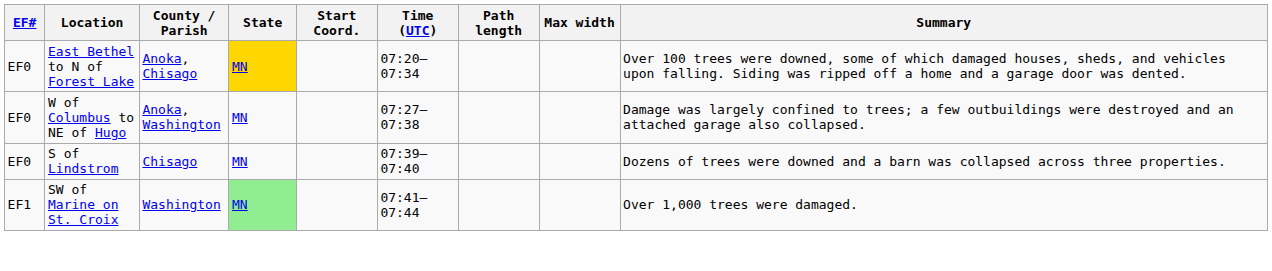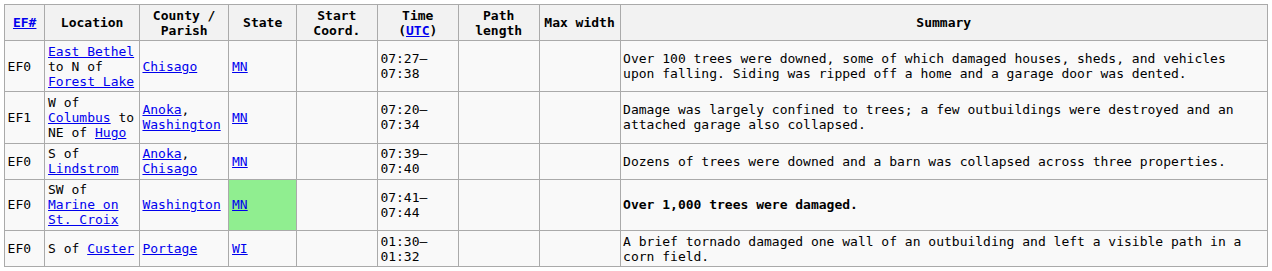(170, 66) Anoka, Chisago -> (170, 66) Chisago
(240, 66) gold background -> (240, 66) no background
(404, 66) 07:20–07:34 -> (404, 66) 07:27–07:38
(19, 117) EF0 -> (19, 117) EF1
(404, 117) 07:27–07:38 -> (404, 117) 07:20–07:34
(170, 161) Chisago -> (170, 161) Anoka, Chisago
(19, 205) EF1 -> (19, 205) EF0
(740, 205) normal -> (740, 205) bold
+ row: (91, 249)
